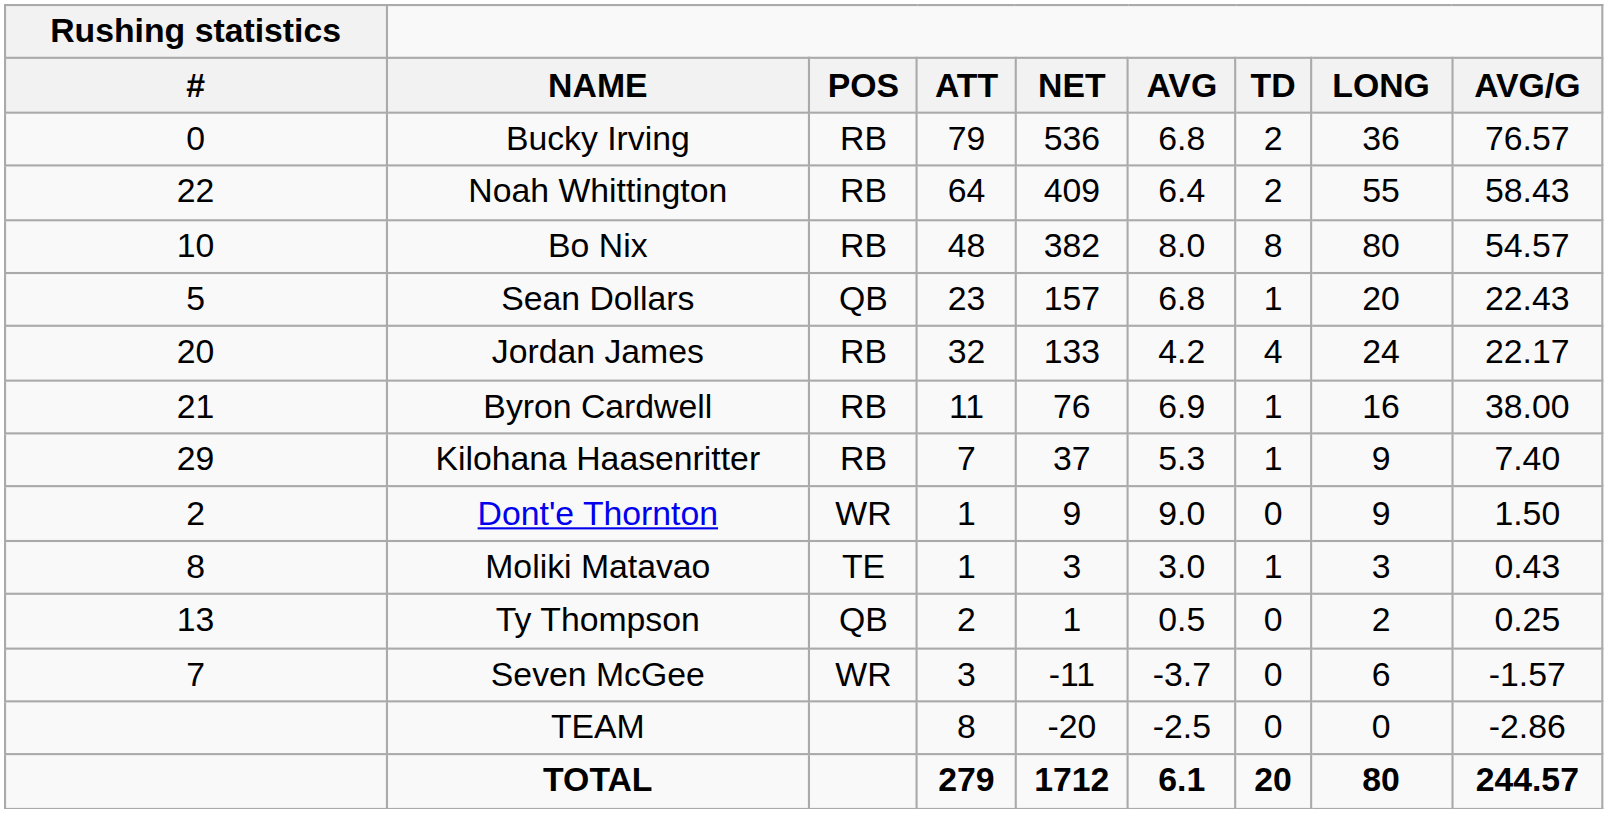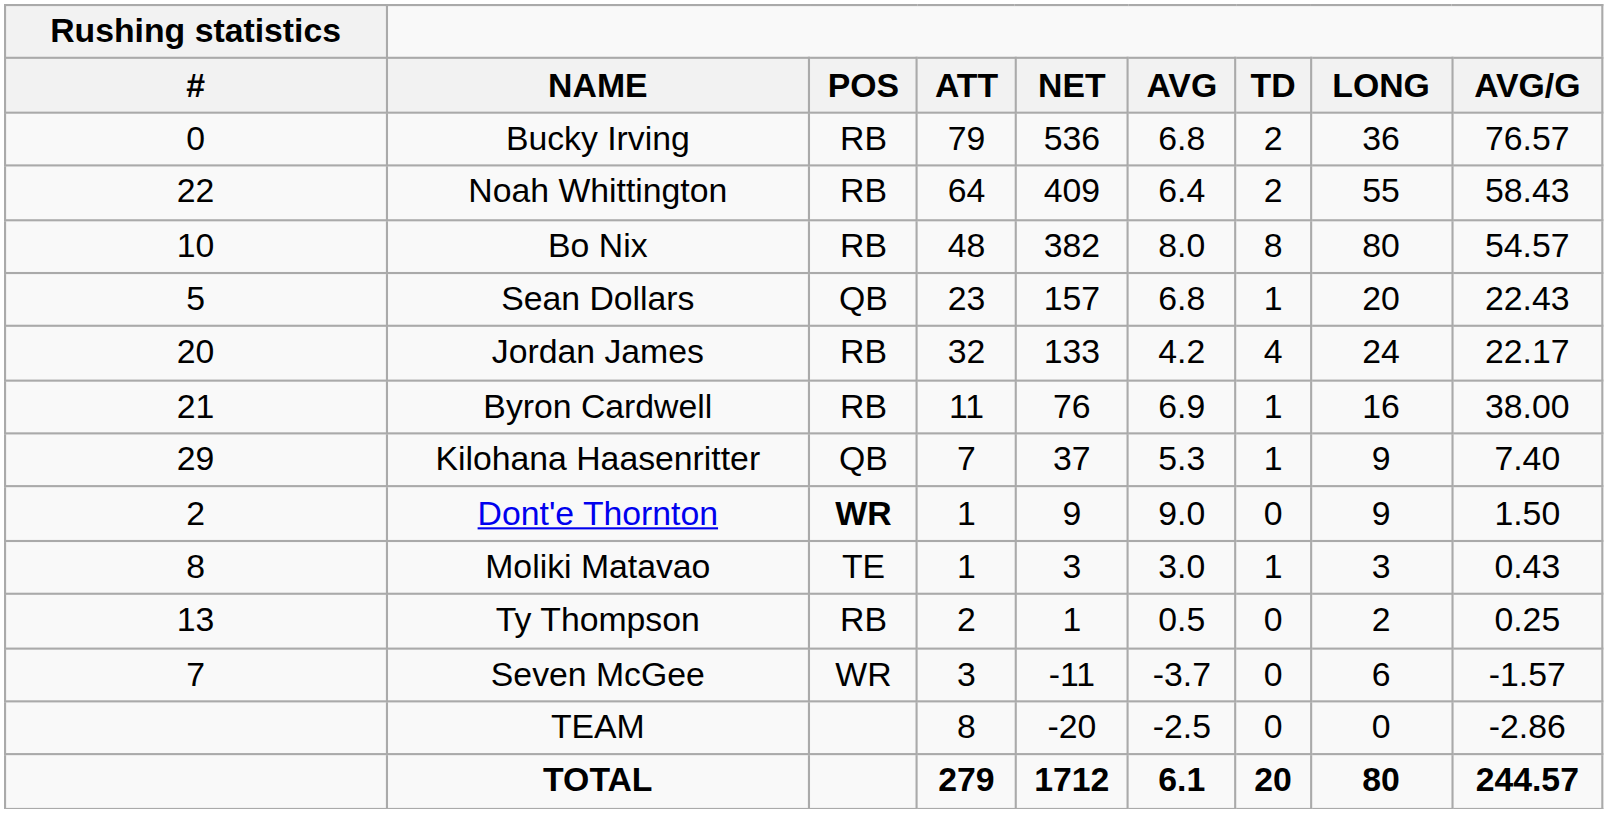(863, 459) RB -> (863, 459) QB
(863, 513) normal -> (863, 513) bold
(863, 620) QB -> (863, 620) RB
